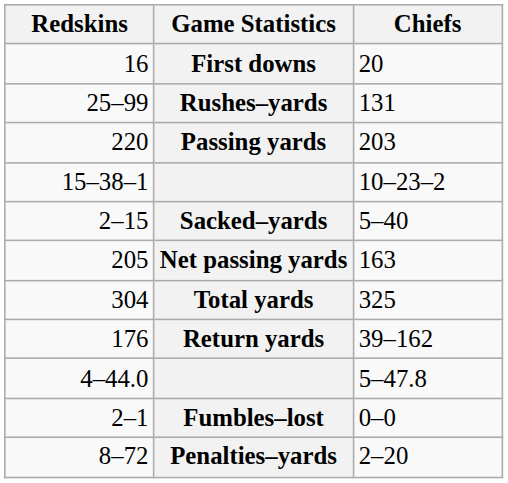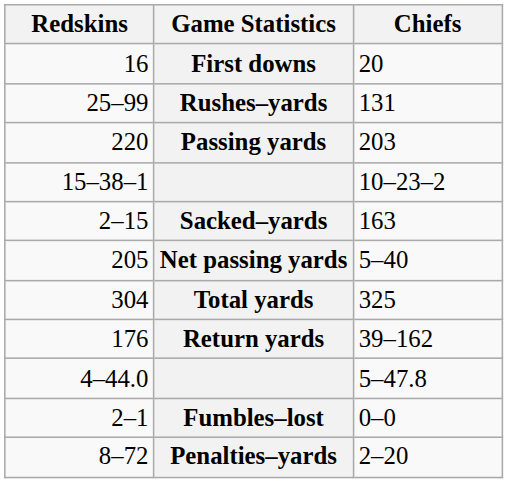(384, 220) 5–40 -> (377, 220) 163
(377, 260) 163 -> (384, 260) 5–40
